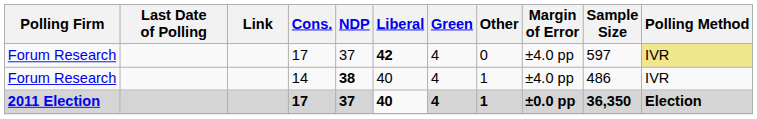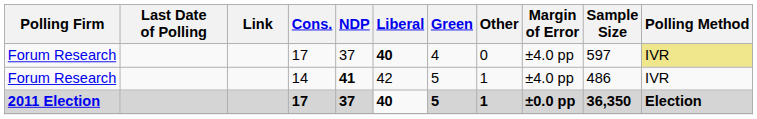(385, 55) 42 -> (385, 55) 40
(347, 78) 38 -> (347, 78) 41
(385, 78) 40 -> (385, 78) 42
(435, 78) 4 -> (435, 78) 5
(435, 101) 4 -> (435, 101) 5
